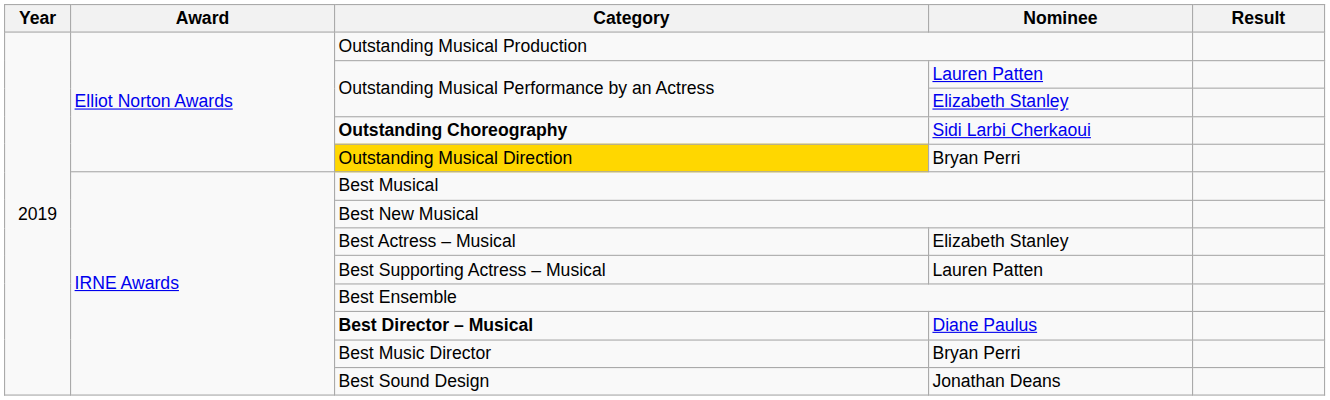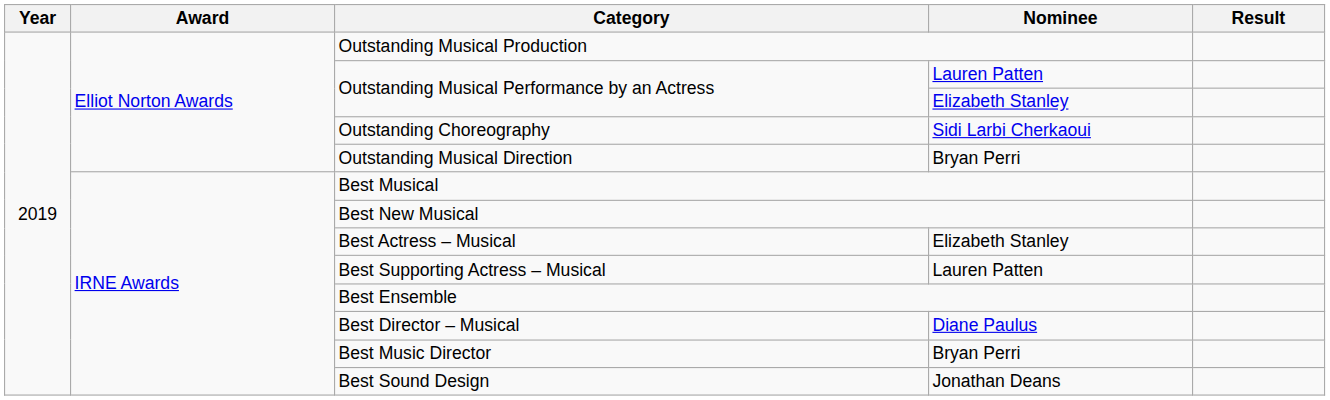(453, 130) bold -> (444, 130) normal
(455, 158) gold background -> (455, 158) no background
(436, 325) bold -> (429, 325) normal
